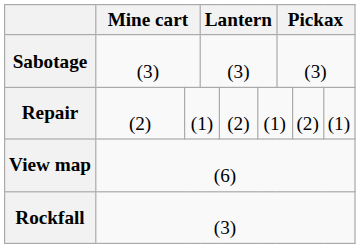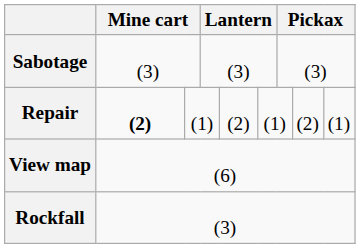(140, 123) normal -> (140, 123) bold
